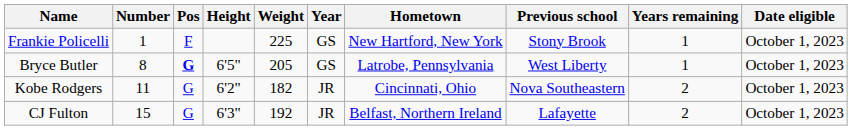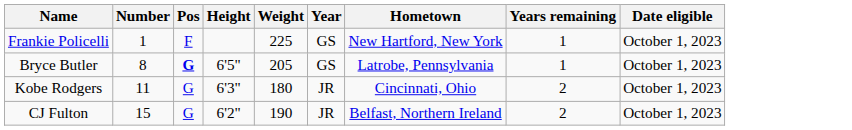- column: (567, 16)
(229, 88) 6'2" -> (229, 88) 6'3"
(281, 88) 182 -> (281, 88) 180
(229, 112) 6'3" -> (229, 112) 6'2"
(281, 112) 192 -> (281, 112) 190
